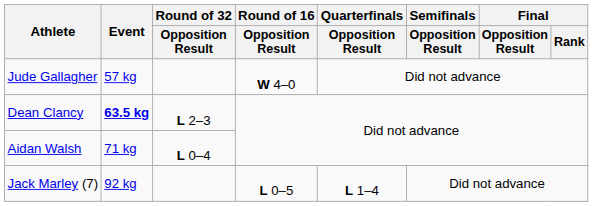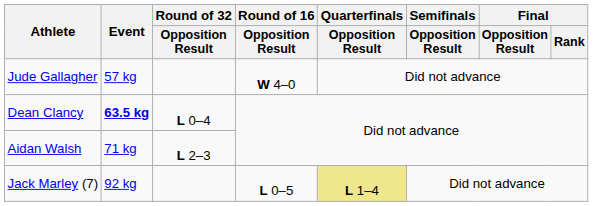(194, 120) L 2–3 -> (194, 120) L 0–4
(194, 156) L 0–4 -> (194, 156) L 2–3
(362, 191) no background -> (362, 191) khaki background
